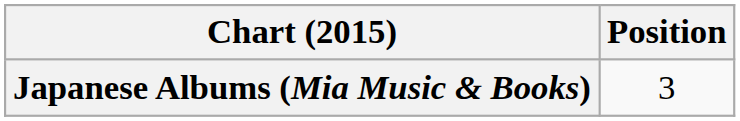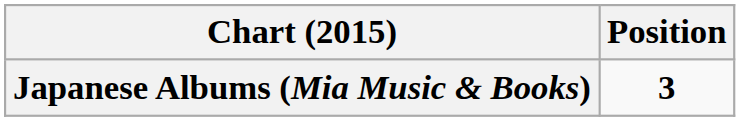(667, 87) normal -> (667, 87) bold
